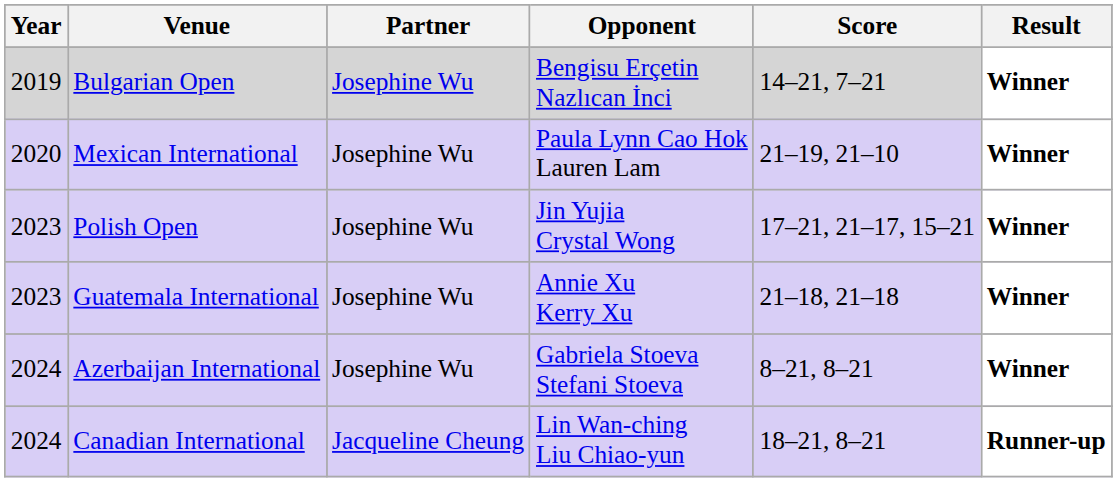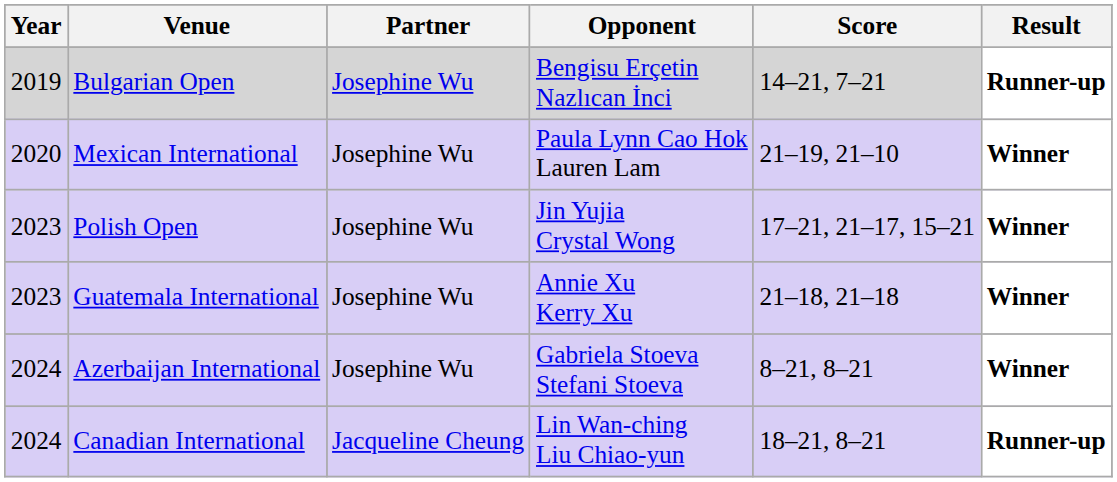(1028, 82) Winner -> (1046, 82) Runner-up
